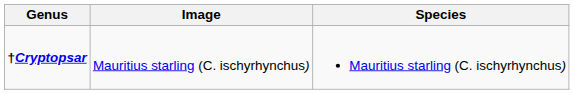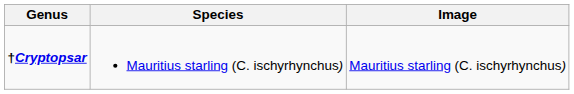columns swapped: (441, 15) <-> (201, 15)
